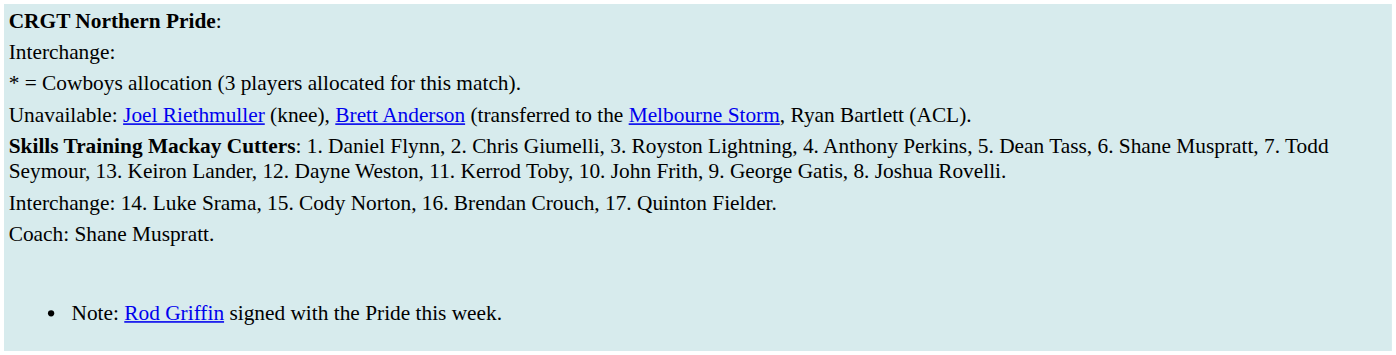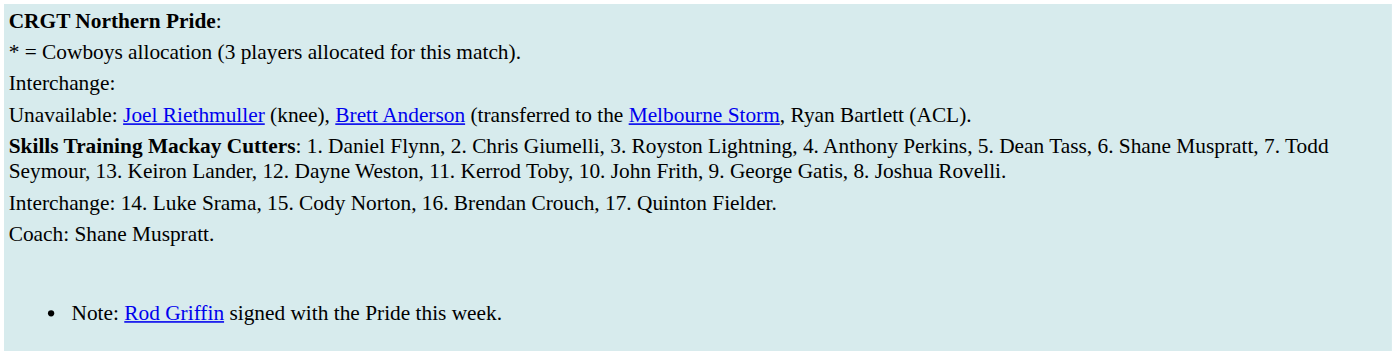(62, 52) Interchange: -> (265, 52) * = Cowboys allocation (3 players allocated for this match).
(265, 83) * = Cowboys allocation (3 players allocated for this match). -> (62, 83) Interchange:
